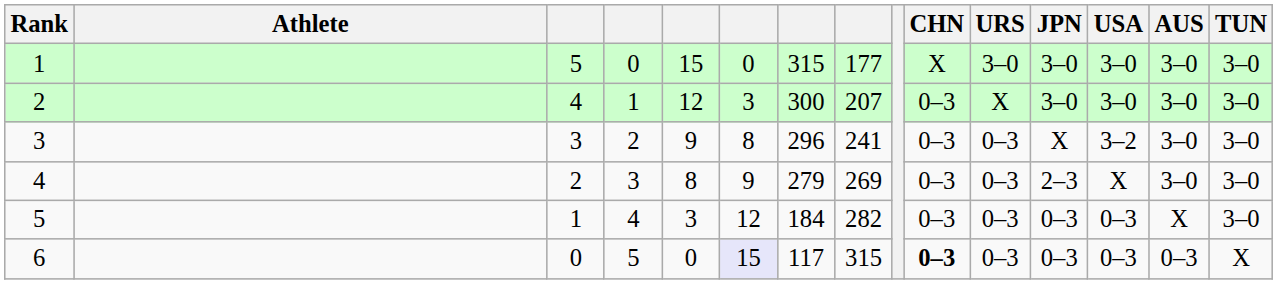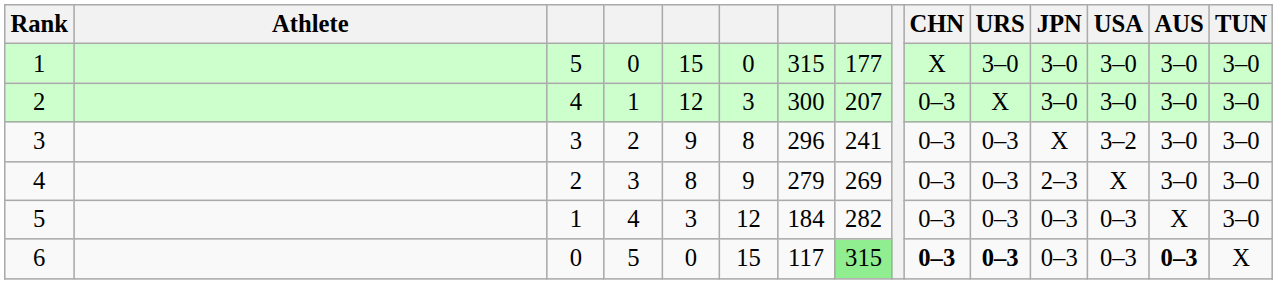(748, 258) lavender background -> (748, 258) no background
(864, 258) no background -> (864, 258) lightgreen background
(1000, 258) normal -> (1000, 258) bold
(1179, 258) normal -> (1179, 258) bold
